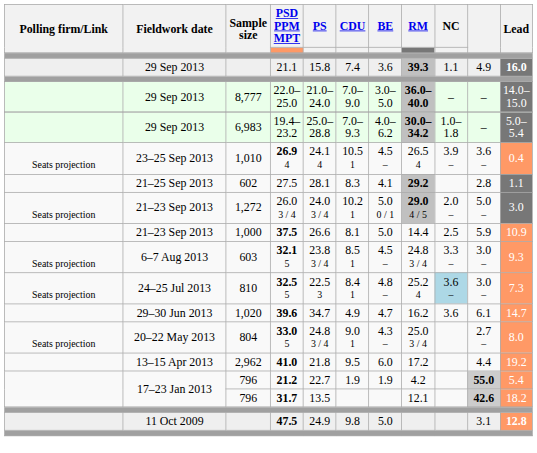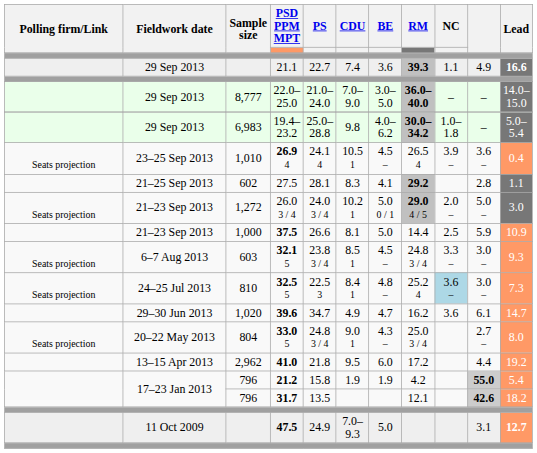(320, 67) 15.8 -> (320, 67) 22.7
(516, 67) 16.0 -> (516, 67) 16.6
(353, 127) 7.0– 9.3 -> (353, 127) 9.8
(320, 380) 22.7 -> (320, 380) 15.8
(353, 421) 9.8 -> (353, 428) 7.0– 9.3
(516, 421) 12.8 -> (516, 428) 12.7
